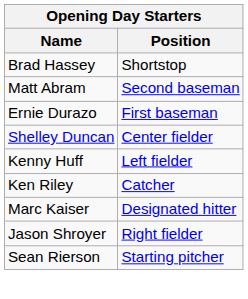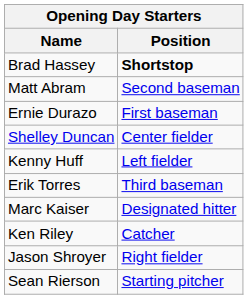(154, 64) normal -> (157, 64) bold
+ row: (44, 185)
rows swapped: (49, 209) <-> (41, 185)
